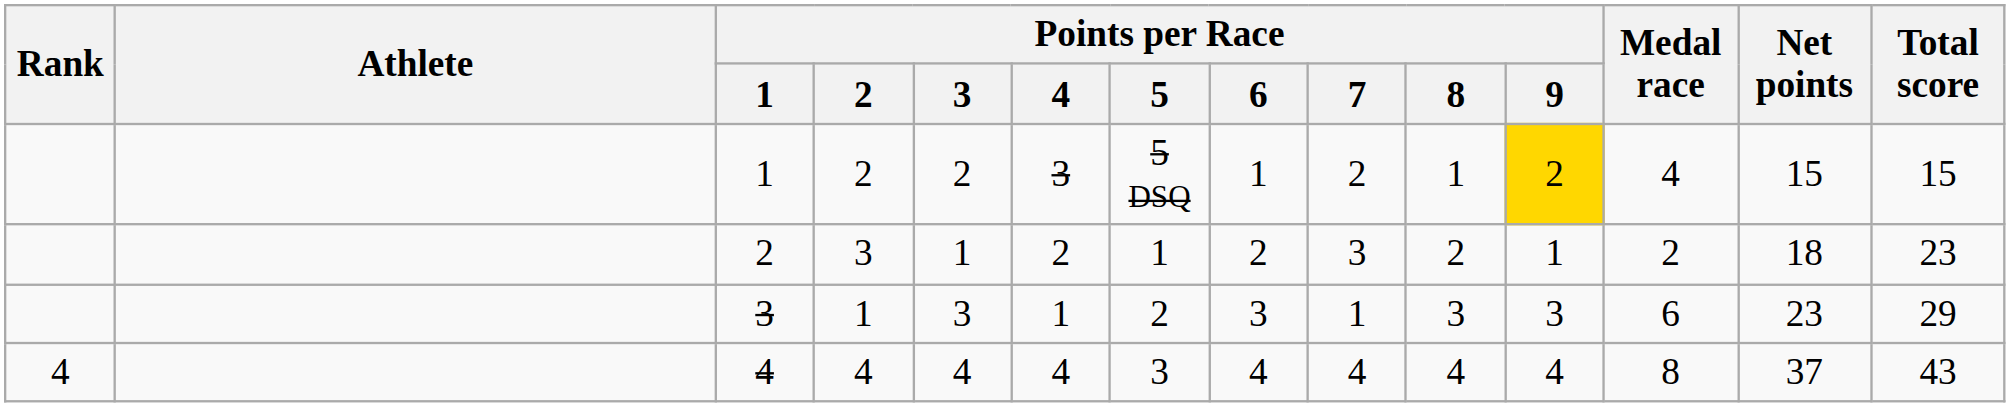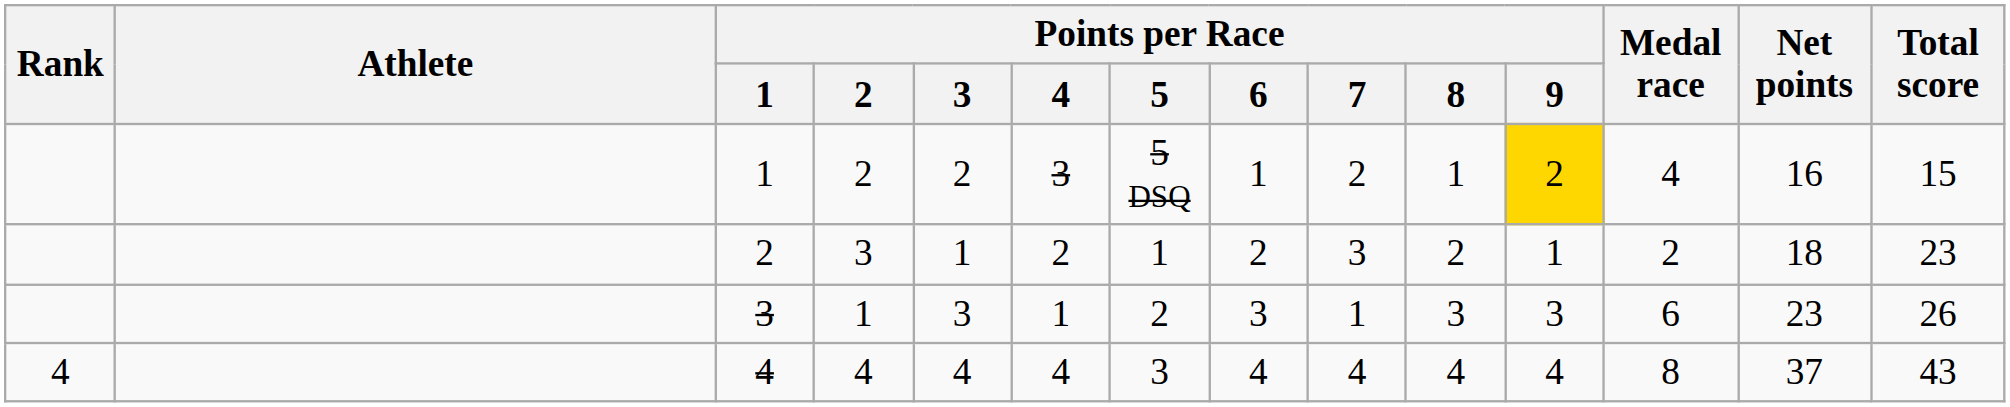(1804, 173) 15 -> (1804, 173) 16
(1938, 312) 29 -> (1938, 312) 26
